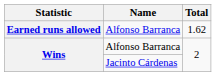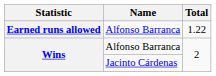(197, 29) 1.62 -> (197, 29) 1.22
